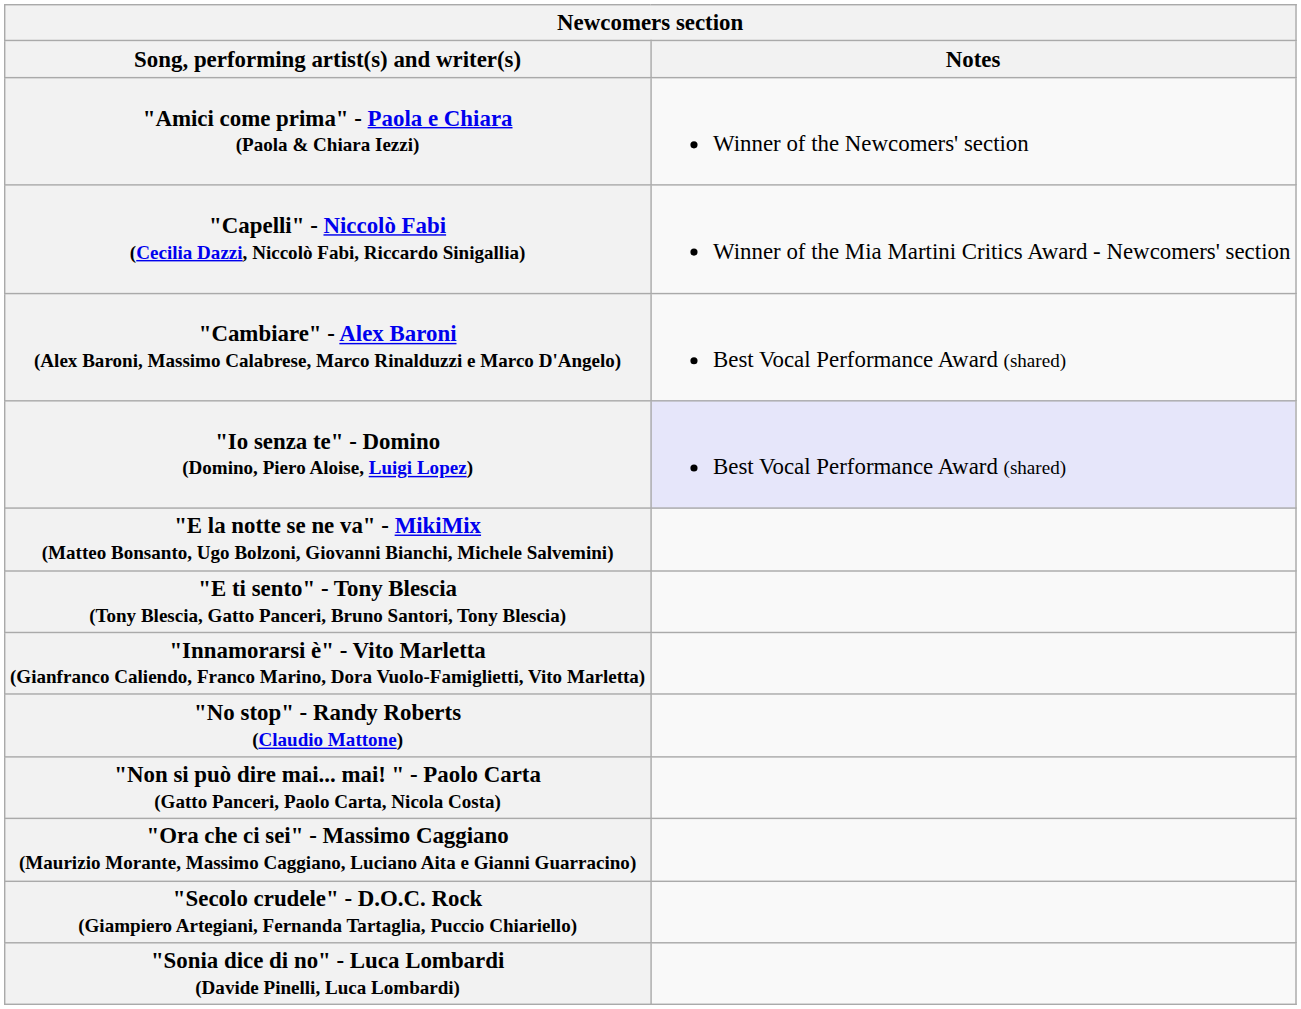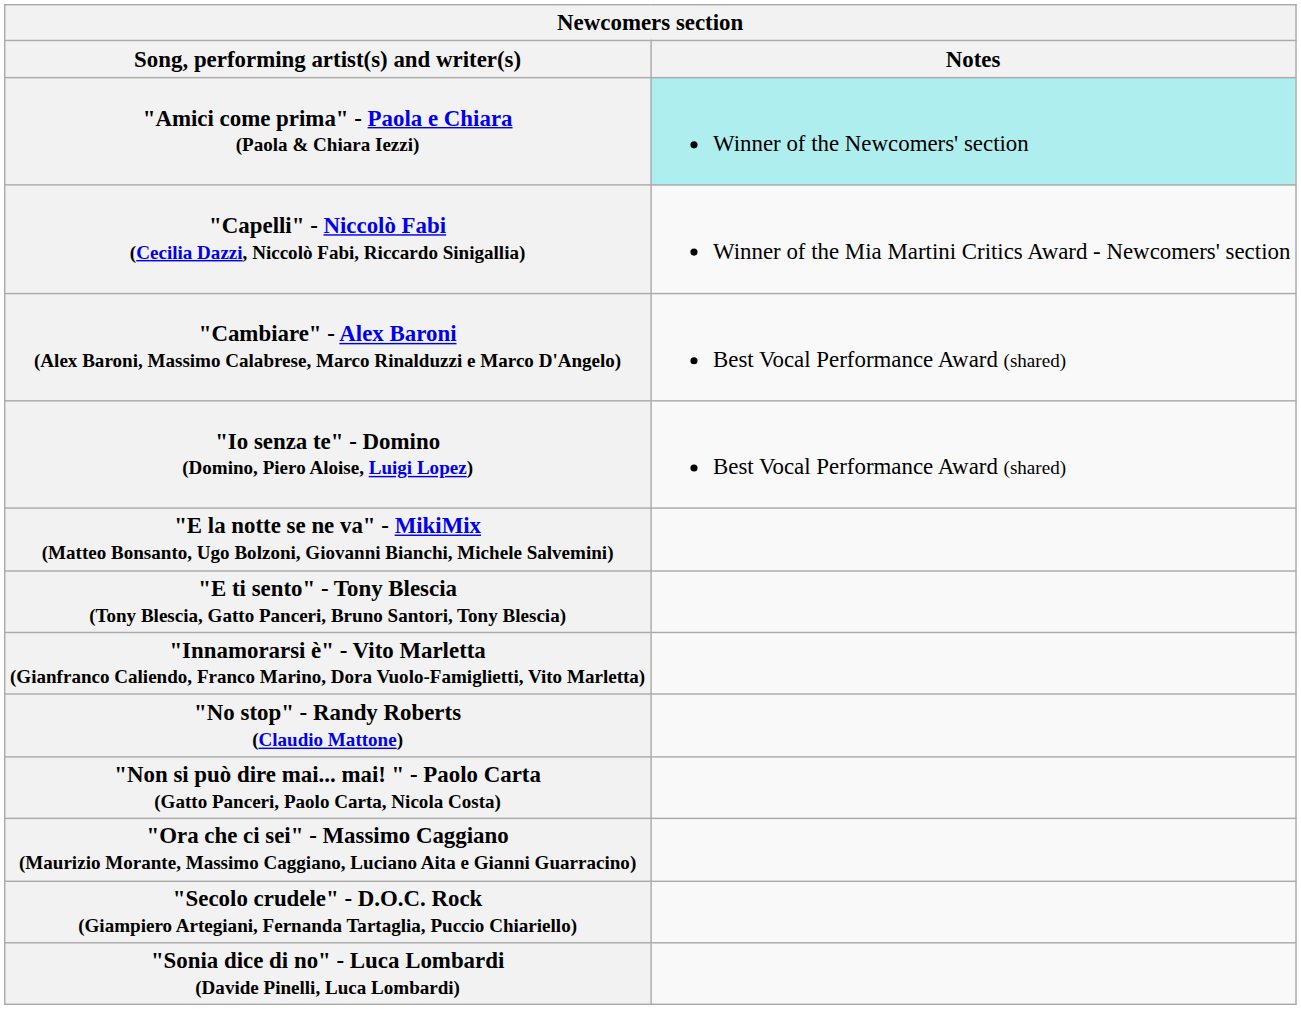(973, 144) no background -> (973, 144) paleturquoise background
(973, 467) lavender background -> (973, 467) no background
